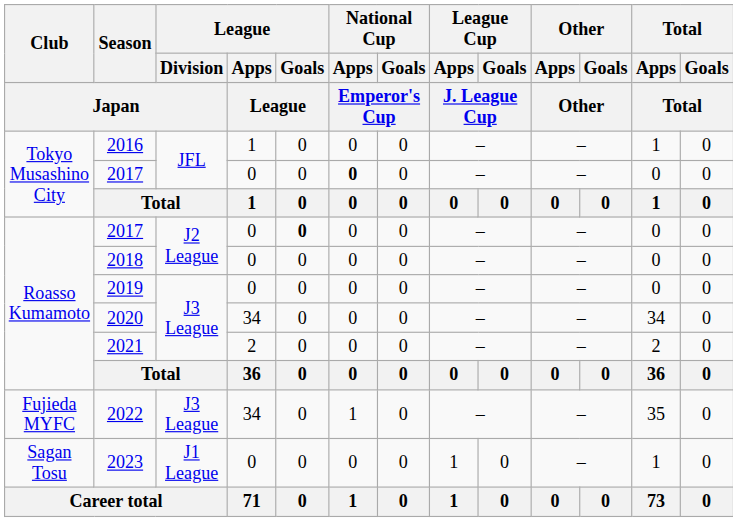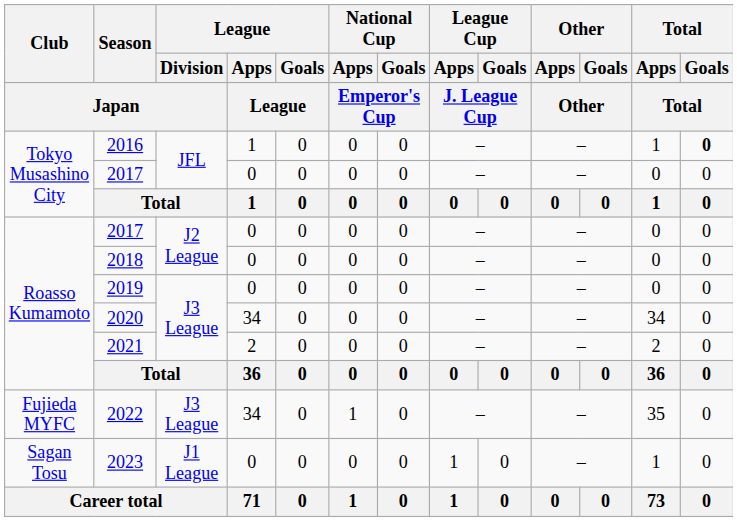(707, 145) normal -> (707, 145) bold
(353, 174) bold -> (353, 174) normal
(302, 231) bold -> (302, 231) normal
